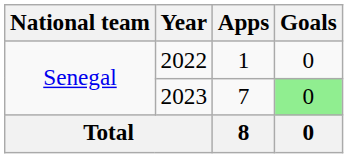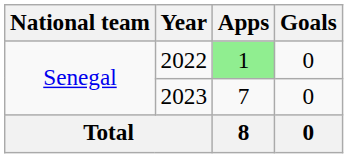(243, 59) no background -> (243, 59) lightgreen background
(308, 96) lightgreen background -> (308, 96) no background
